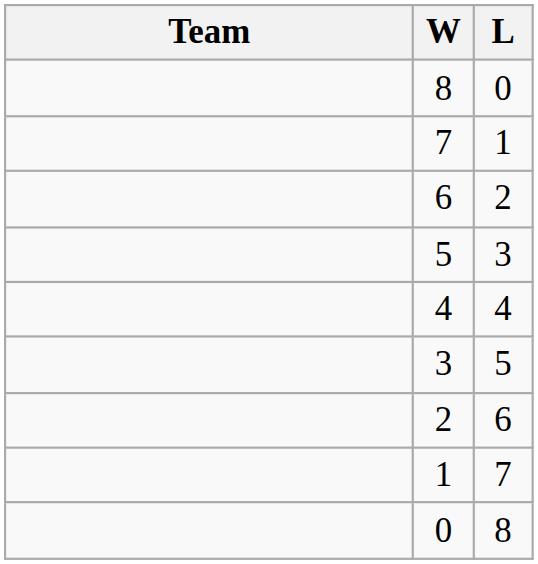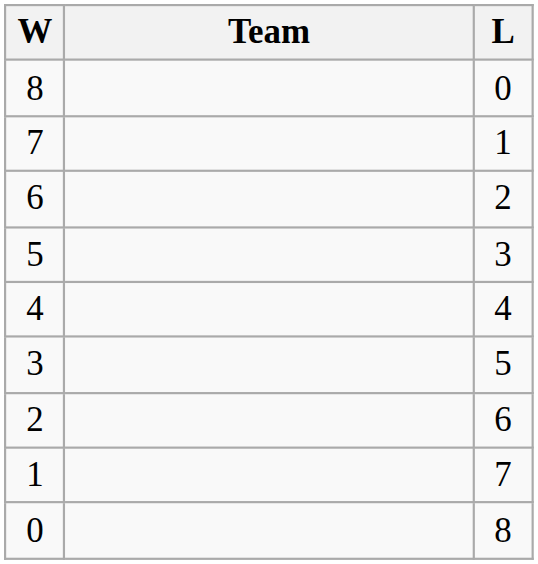columns swapped: (209, 32) <-> (443, 32)
